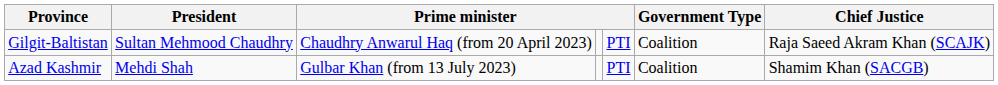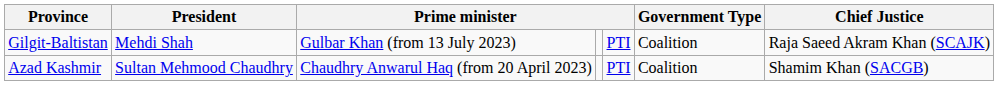(204, 42) Sultan Mehmood Chaudhry -> (154, 42) Mehdi Shah
(446, 42) Chaudhry Anwarul Haq (from 20 April 2023) -> (408, 42) Gulbar Khan (from 13 July 2023)
(154, 67) Mehdi Shah -> (204, 67) Sultan Mehmood Chaudhry
(408, 67) Gulbar Khan (from 13 July 2023) -> (446, 67) Chaudhry Anwarul Haq (from 20 April 2023)
